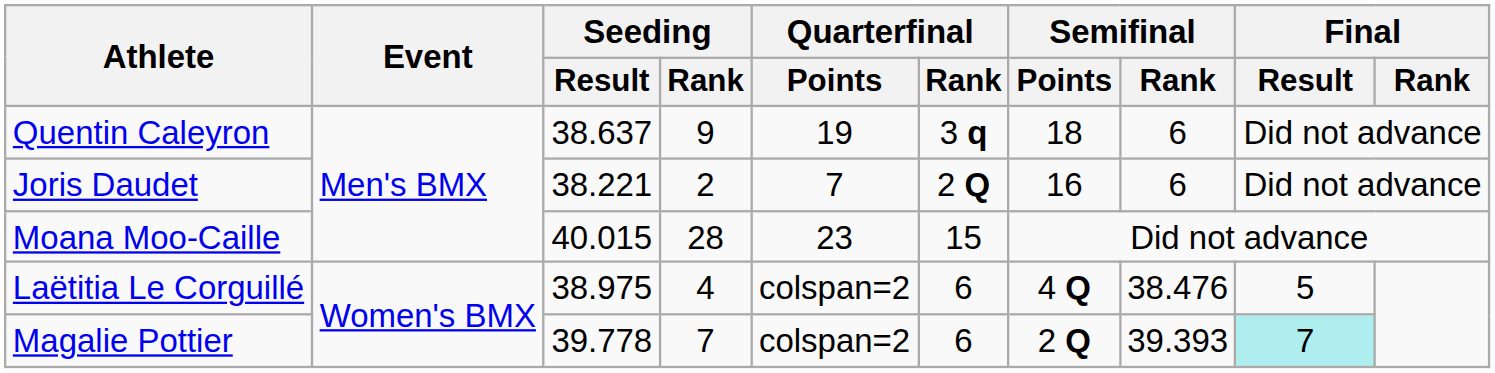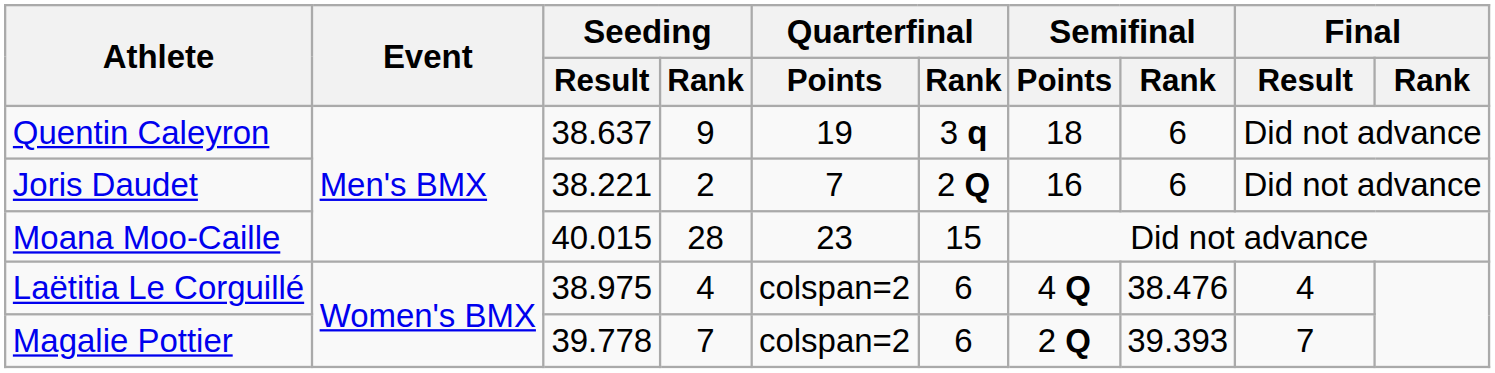(1305, 289) 5 -> (1305, 289) 4
(1305, 341) paleturquoise background -> (1305, 341) no background
